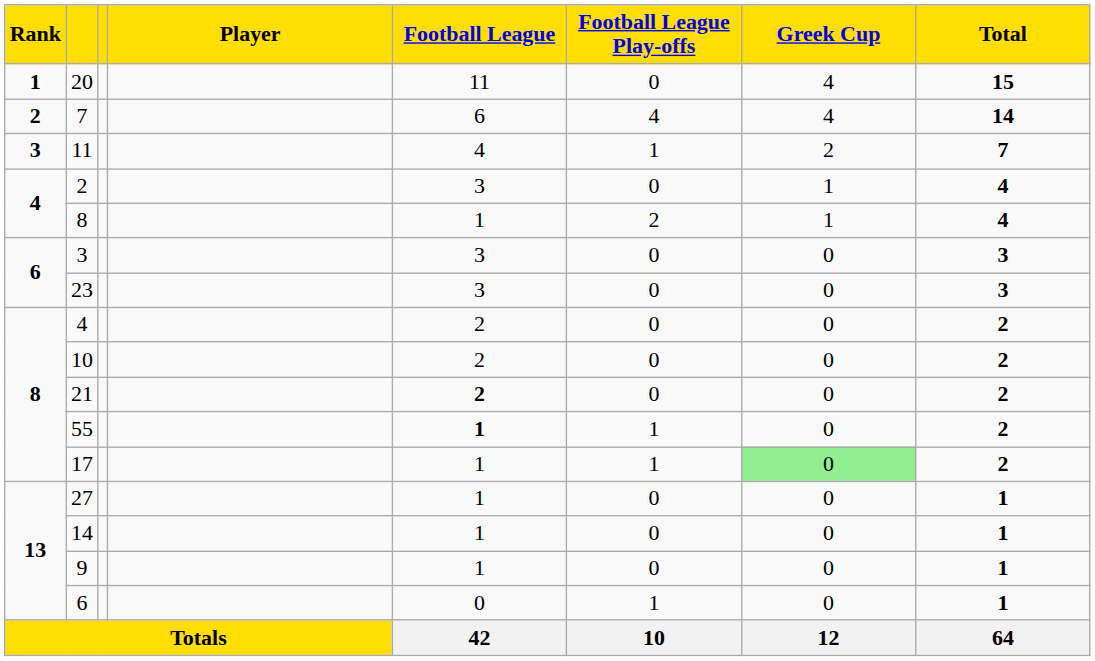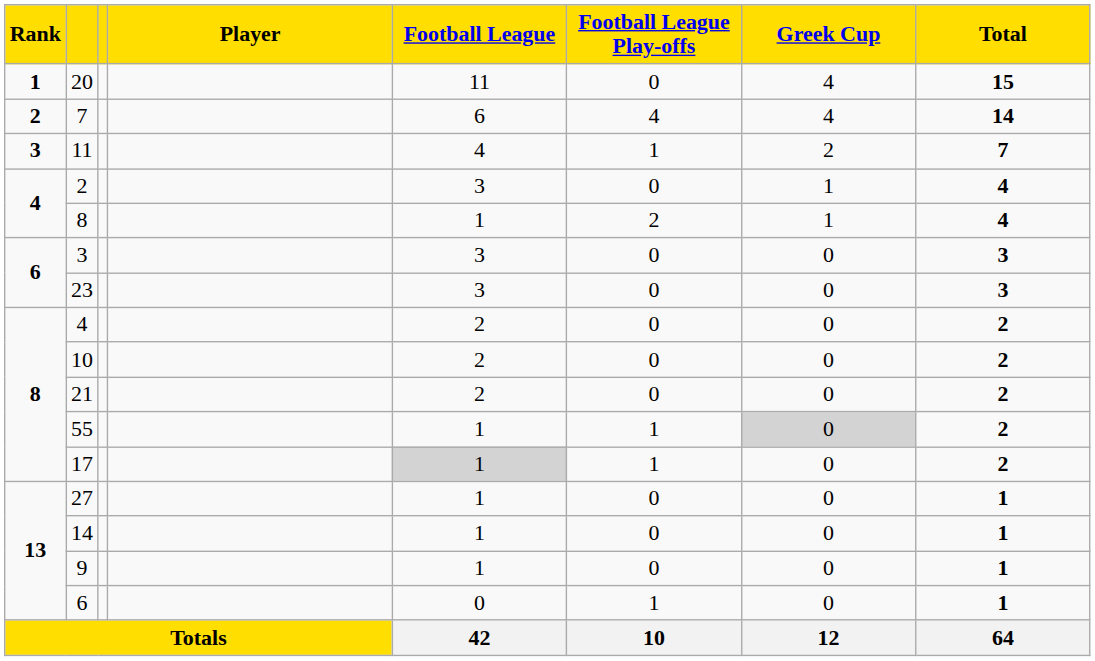(479, 394) bold -> (479, 394) normal
(479, 428) bold -> (479, 428) normal
(828, 428) no background -> (828, 428) lightgrey background
(479, 463) no background -> (479, 463) lightgrey background
(828, 463) lightgreen background -> (828, 463) no background
